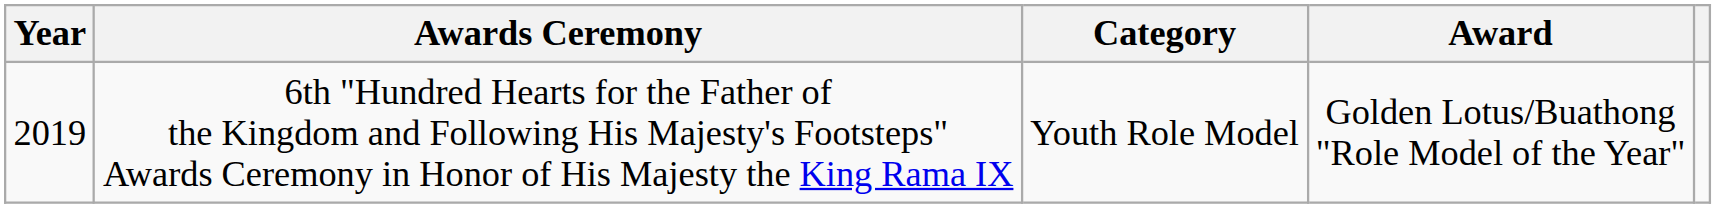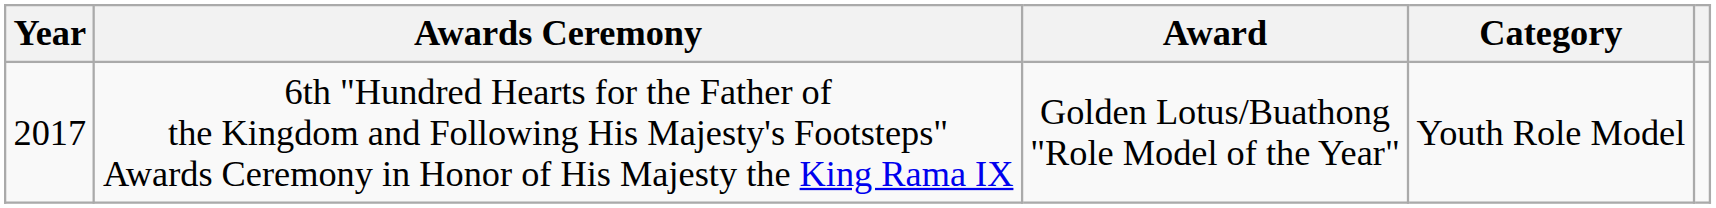columns swapped: (1500, 33) <-> (1165, 33)
(50, 131) 2019 -> (50, 131) 2017
